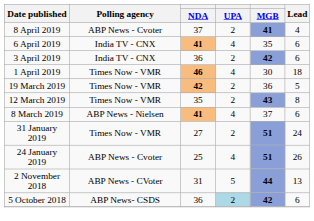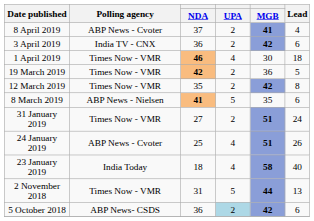- row: (37, 44)
(268, 100) 43 -> (268, 86) 42
(233, 114) 4 -> (233, 100) 5
(268, 114) 37 -> (268, 100) 35
+ row: (37, 167)
(125, 181) ABP News - CVoter -> (125, 190) Times Now - VMR
